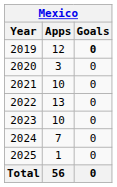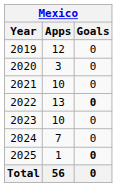(93, 49) bold -> (93, 49) normal
(93, 102) normal -> (93, 102) bold
(93, 156) normal -> (93, 156) bold
